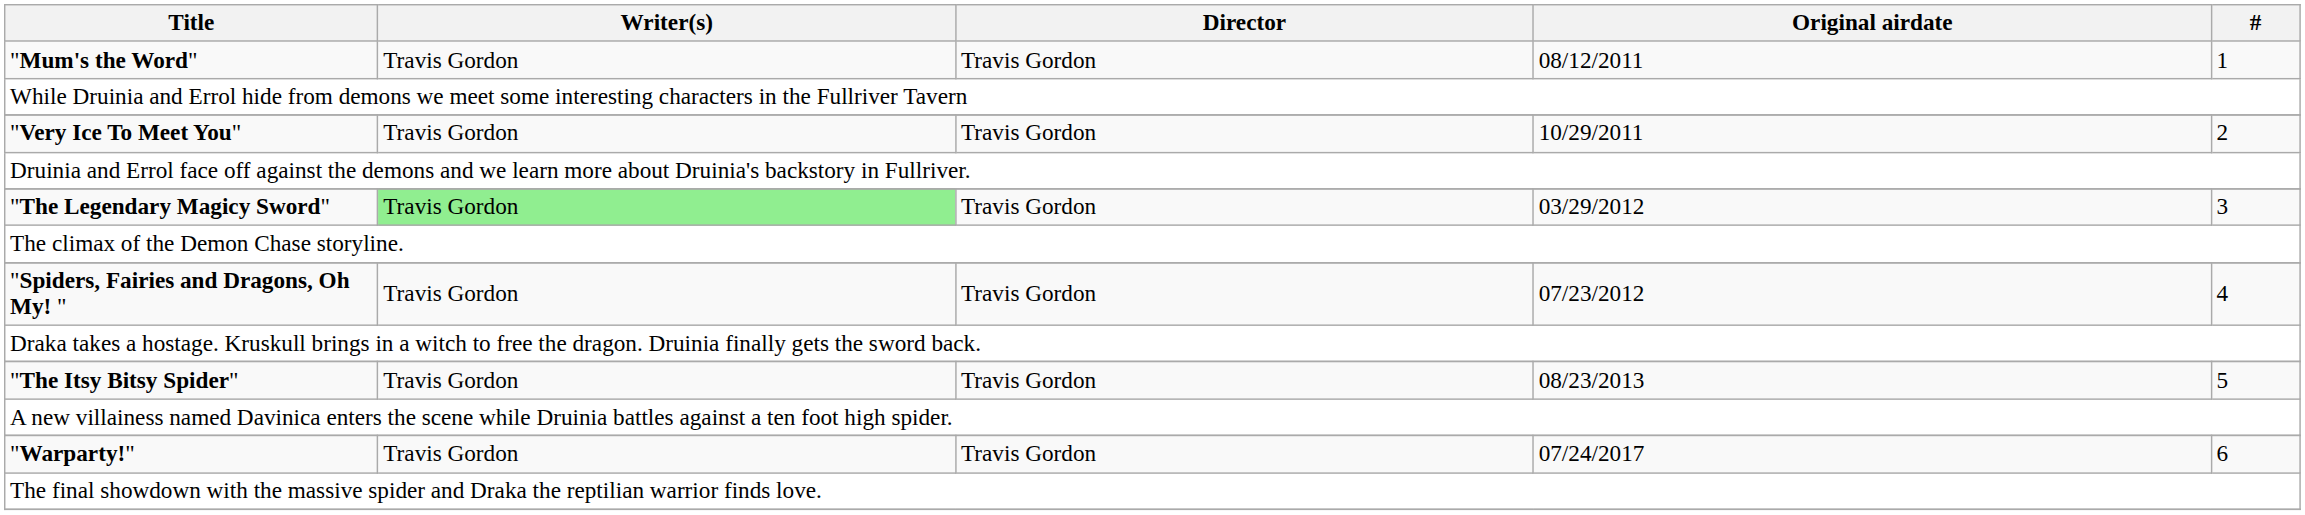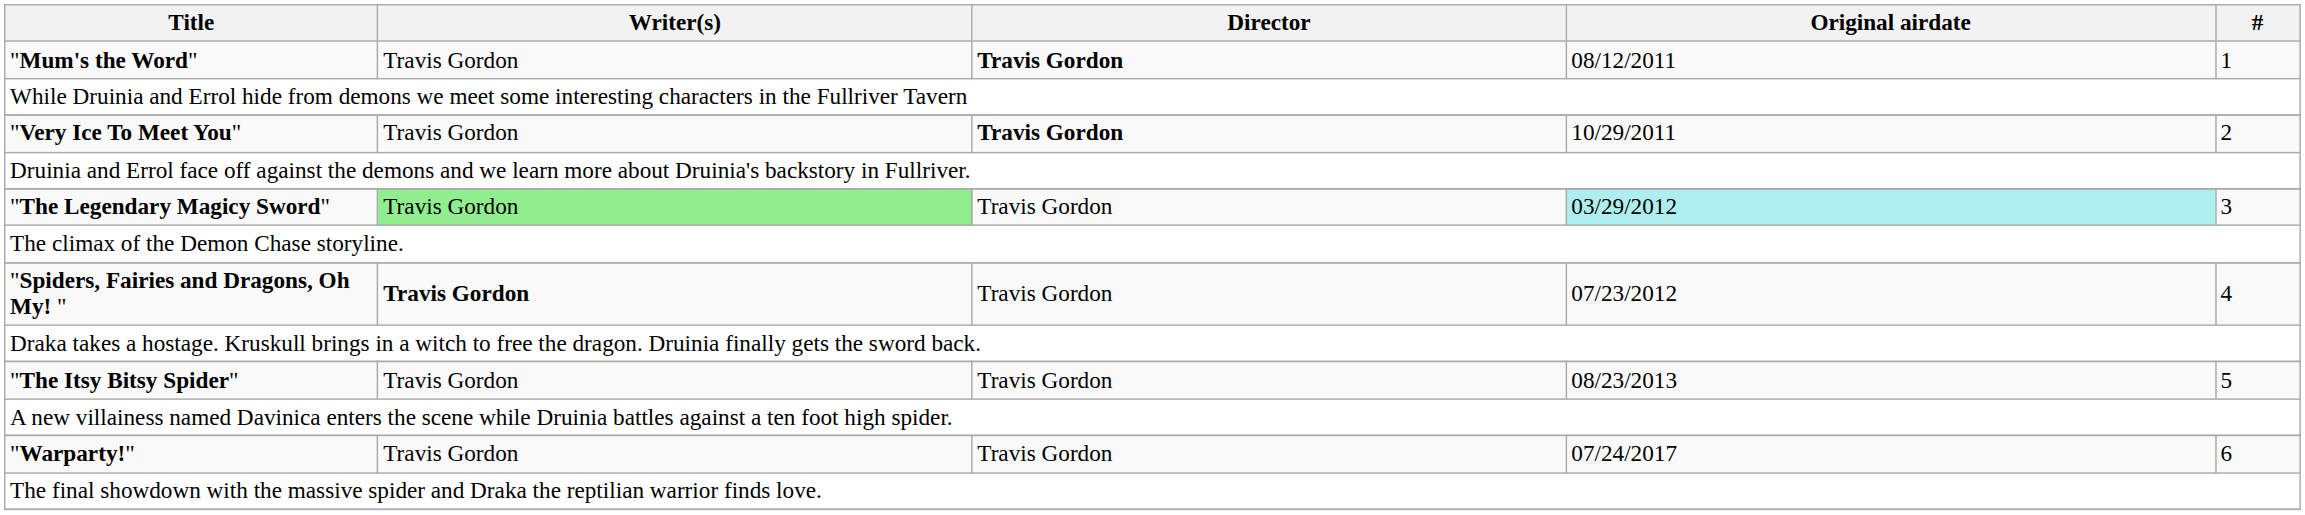(1029, 59) normal -> (1050, 59) bold
(1029, 133) normal -> (1050, 133) bold
(1591, 206) no background -> (1624, 206) paleturquoise background
(451, 293) normal -> (456, 293) bold
